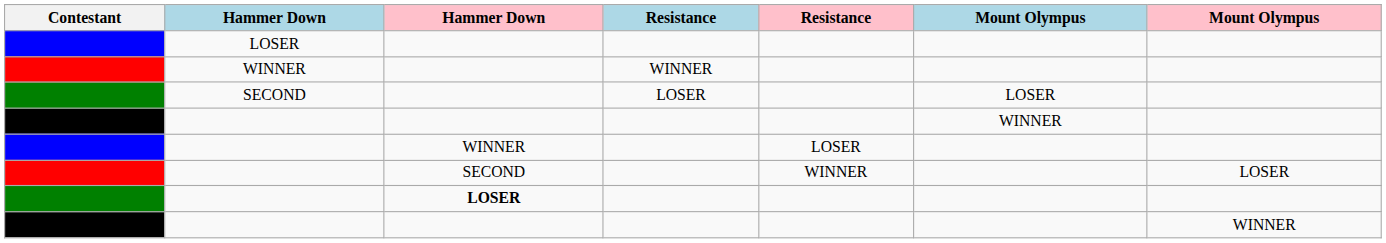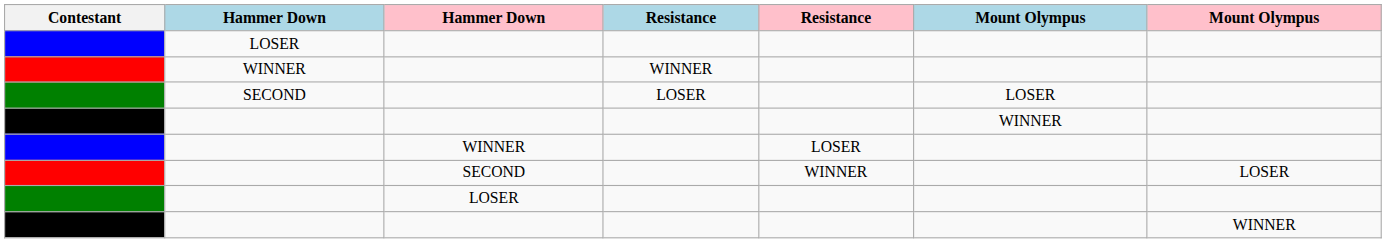(494, 199) bold -> (494, 199) normal
